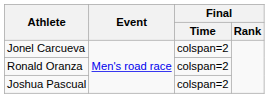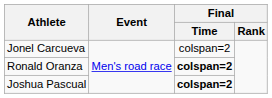(203, 67) normal -> (205, 67) bold
(203, 85) normal -> (205, 85) bold
